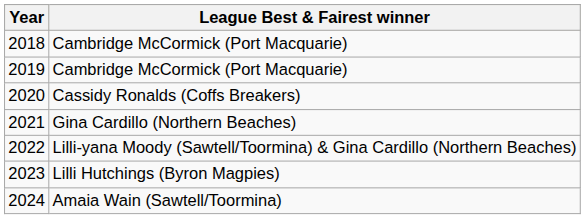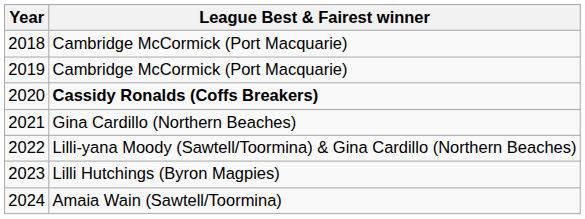(177, 95) normal -> (185, 95) bold
